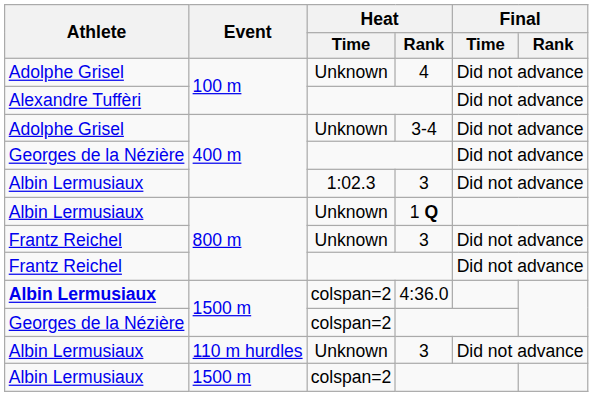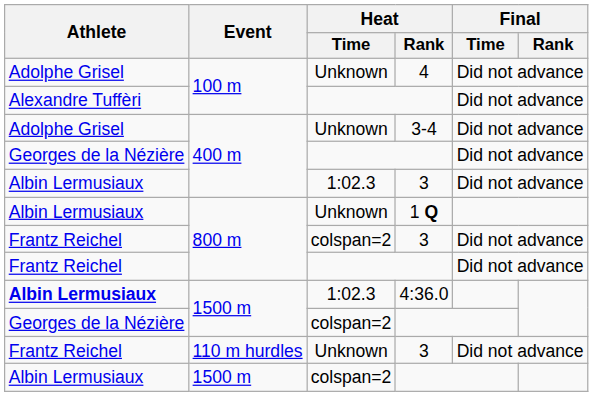(351, 239) Unknown -> (351, 239) colspan=2
(351, 295) colspan=2 -> (351, 295) 1:02.3
(76, 350) Albin Lermusiaux -> (65, 350) Frantz Reichel
